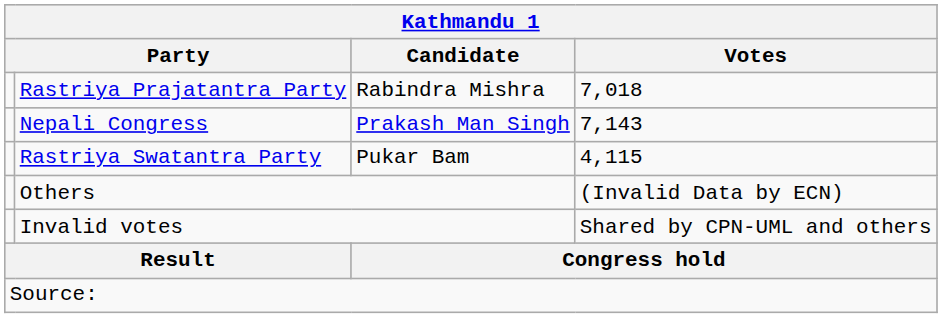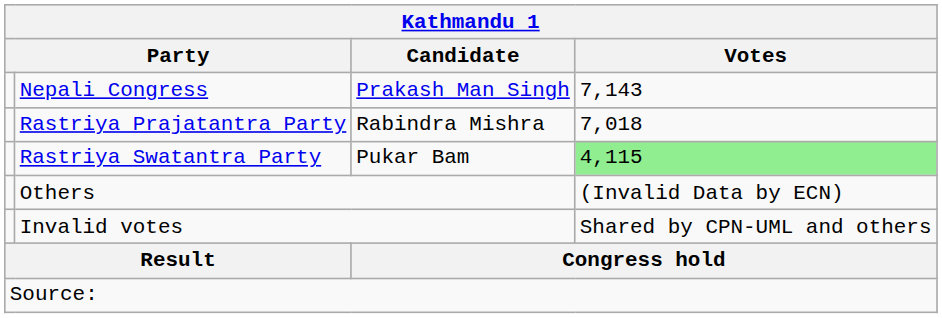rows swapped: (114, 124) <-> (183, 90)
(611, 158) no background -> (611, 158) lightgreen background
